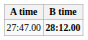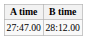(63, 27) bold -> (63, 27) normal
